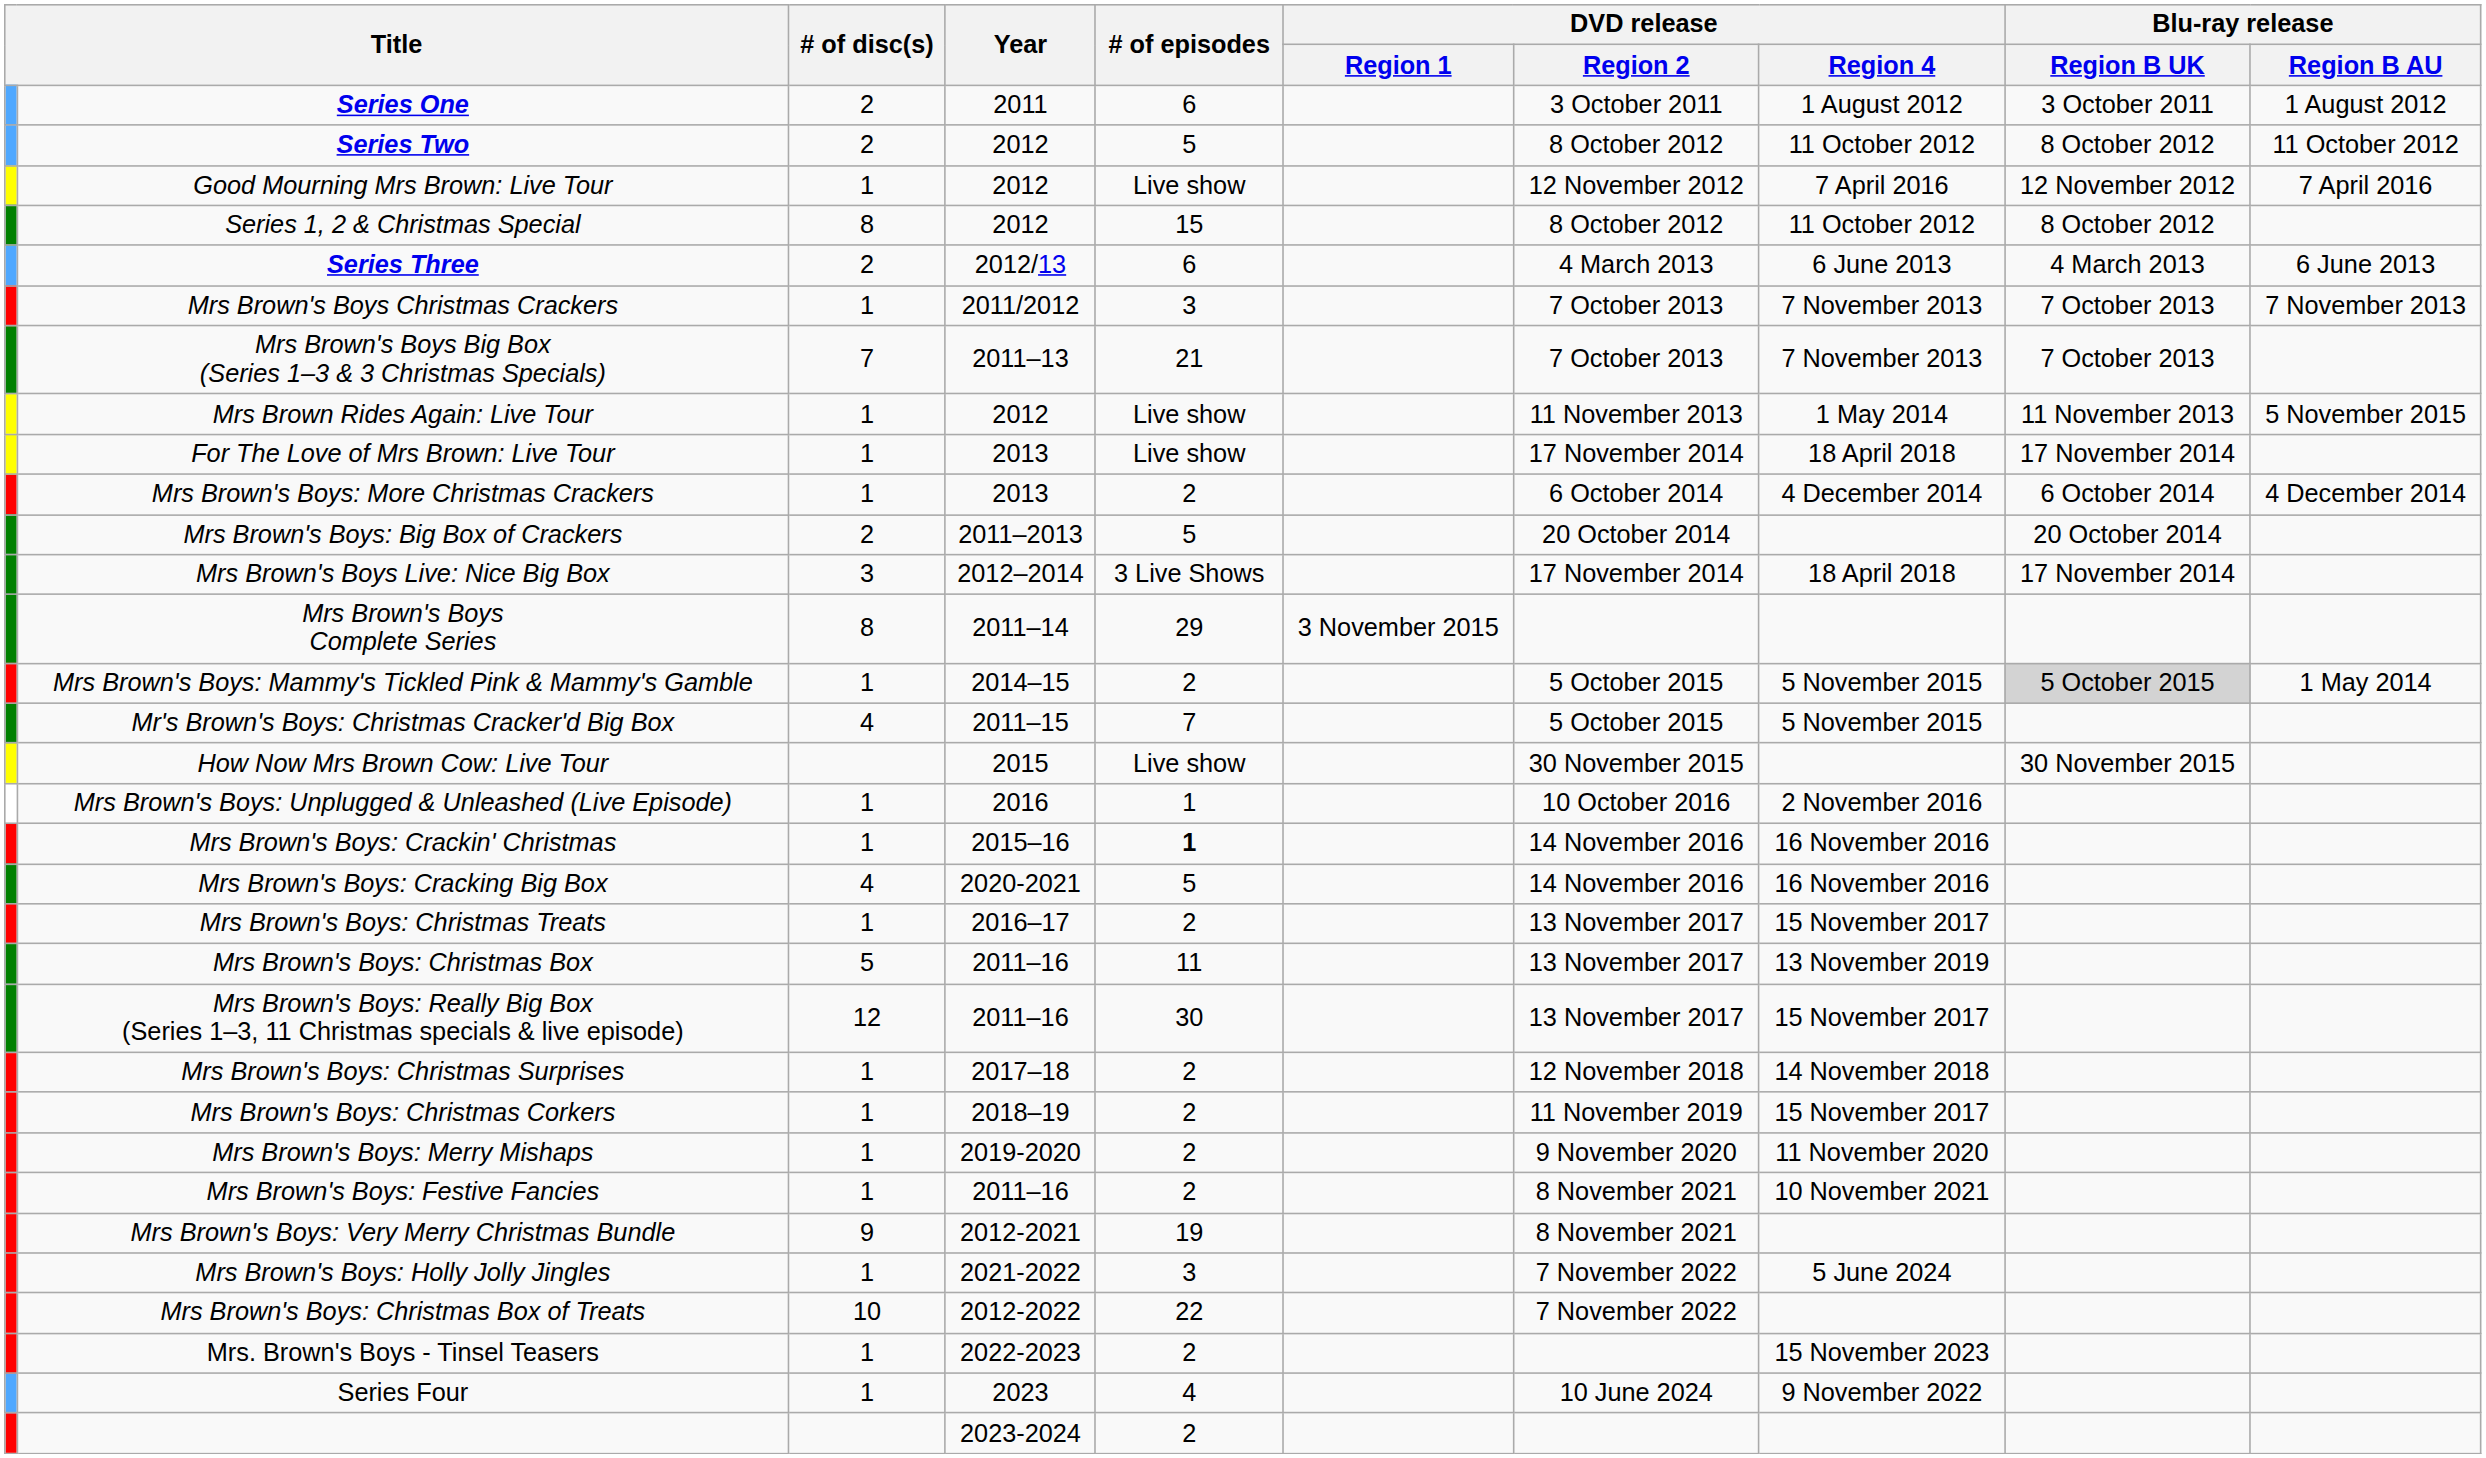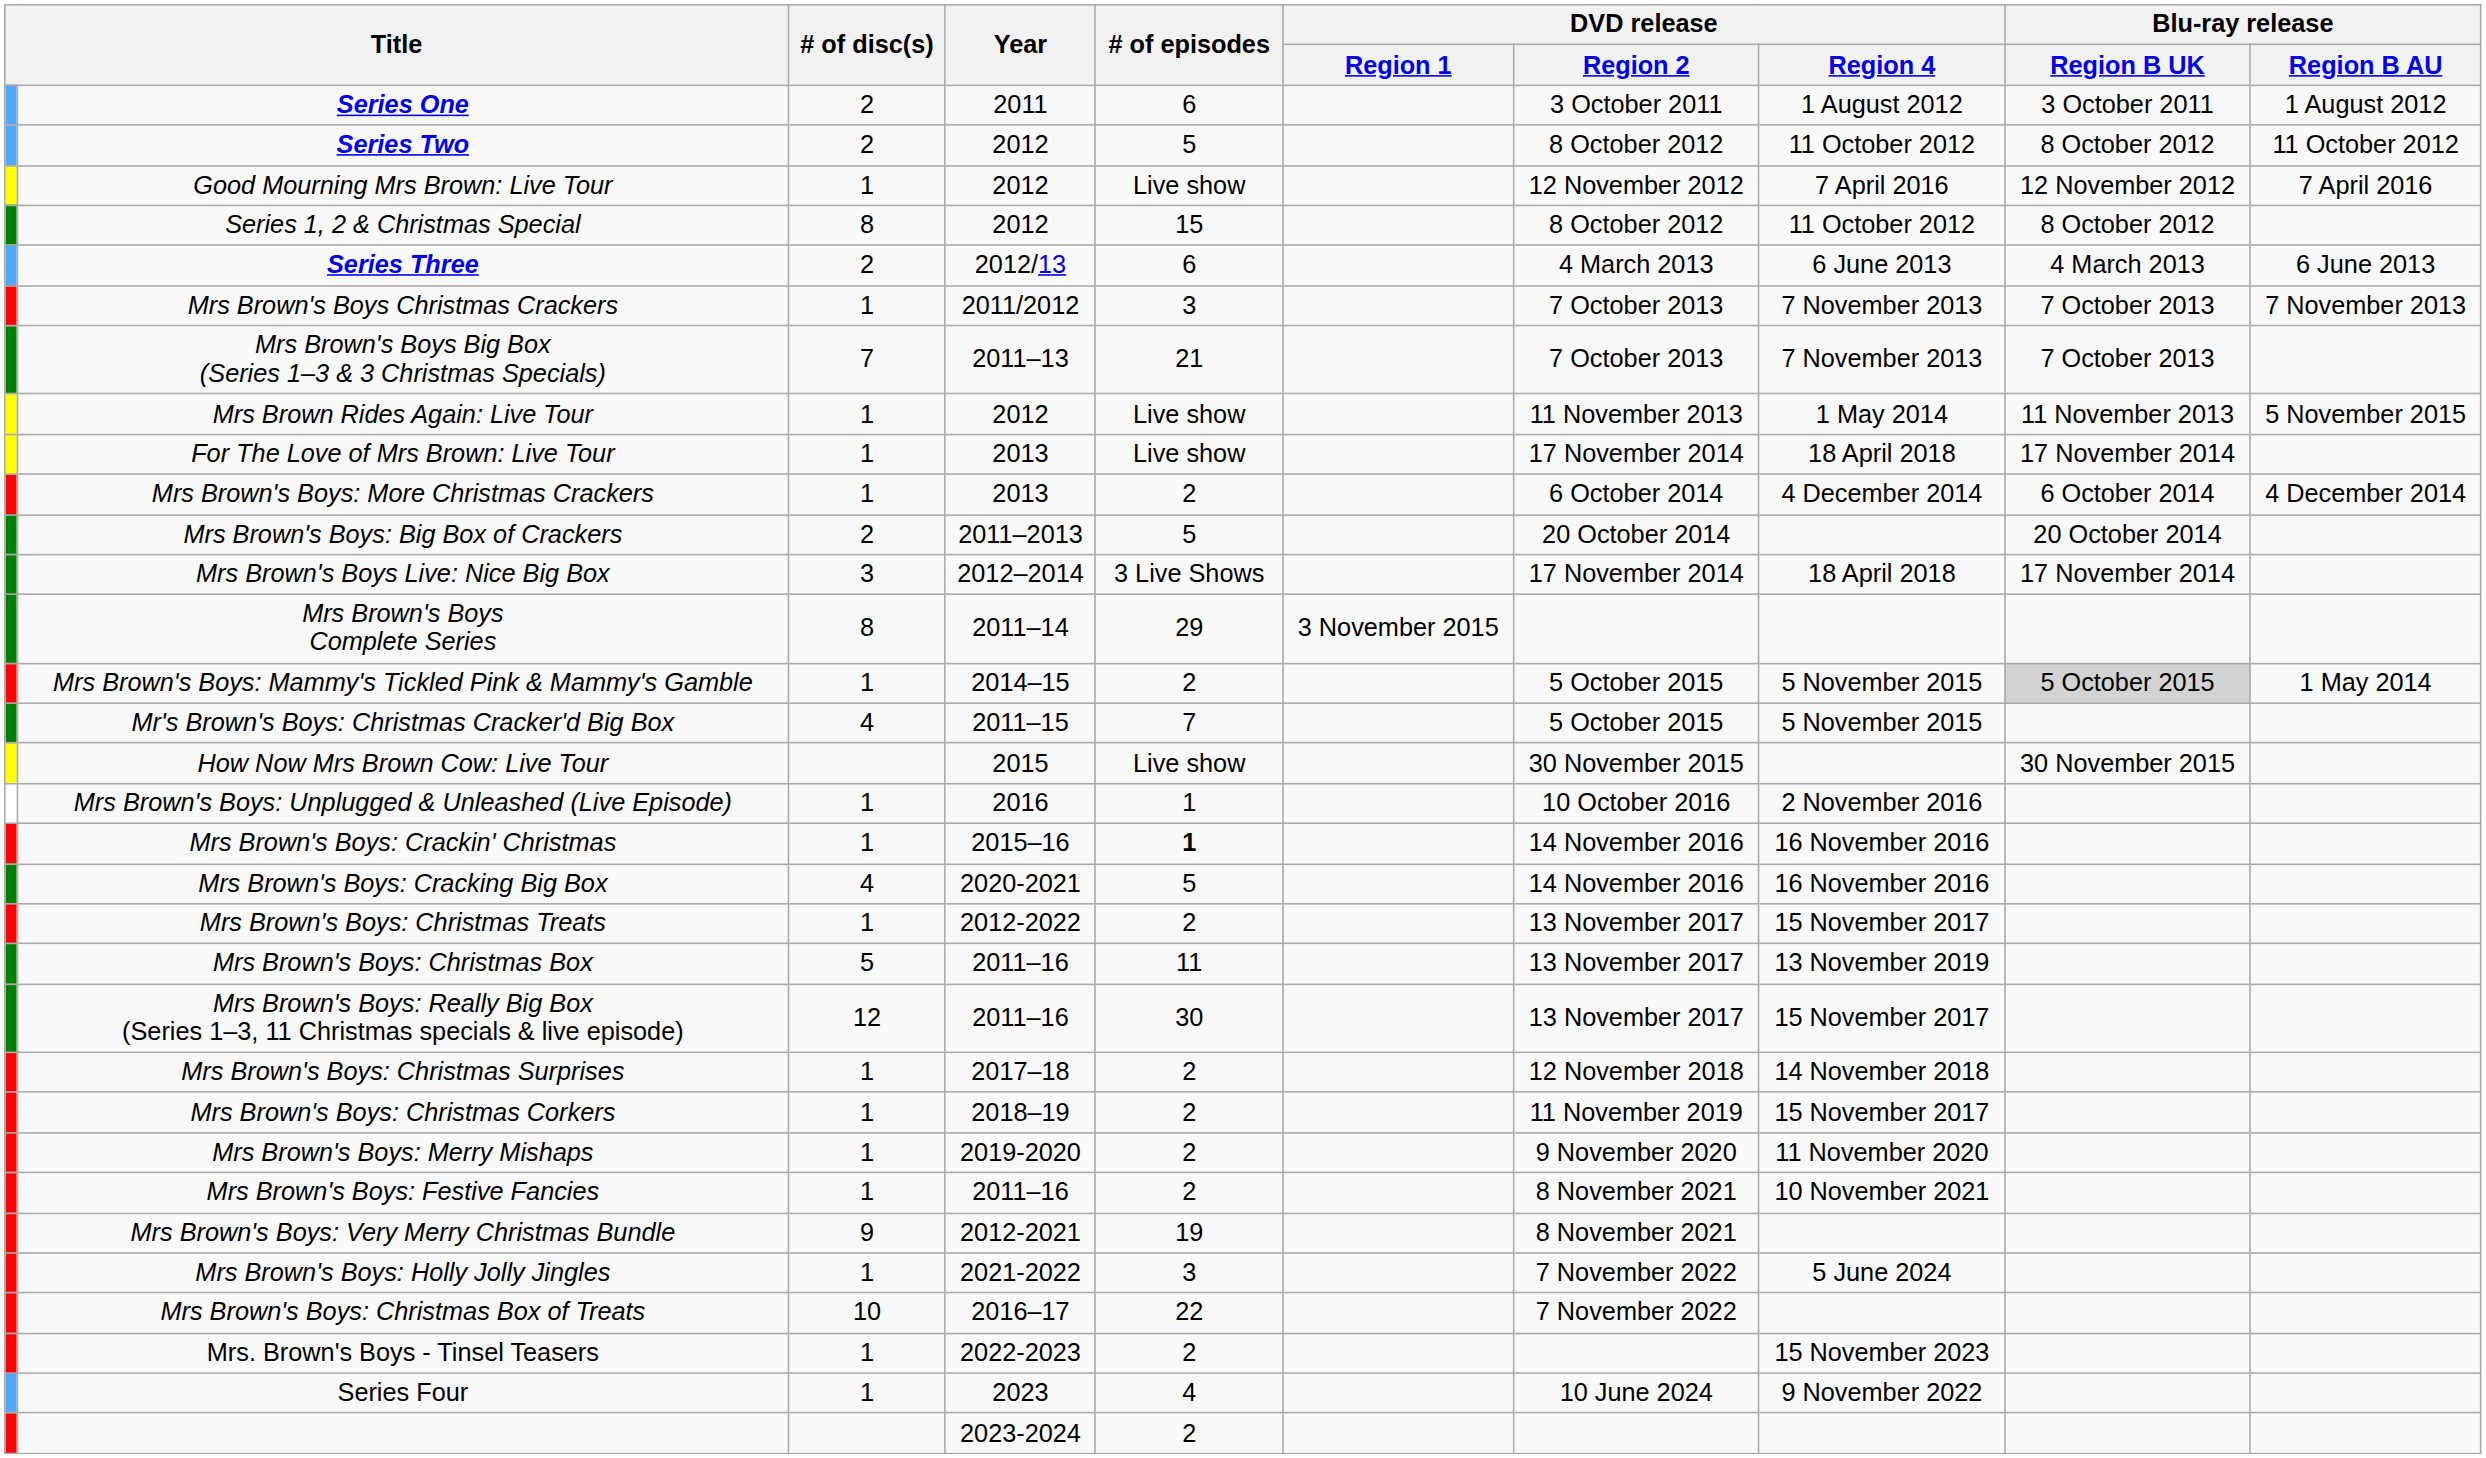(1020, 923) 2016–17 -> (1020, 923) 2012-2022
(1020, 1312) 2012-2022 -> (1020, 1312) 2016–17
